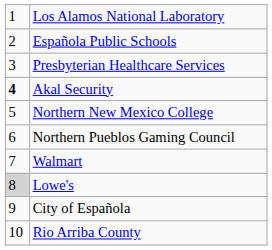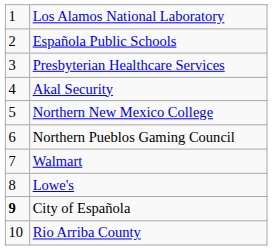(12, 88) bold -> (12, 88) normal
(12, 184) lightgrey background -> (12, 184) no background
(12, 208) normal -> (12, 208) bold
